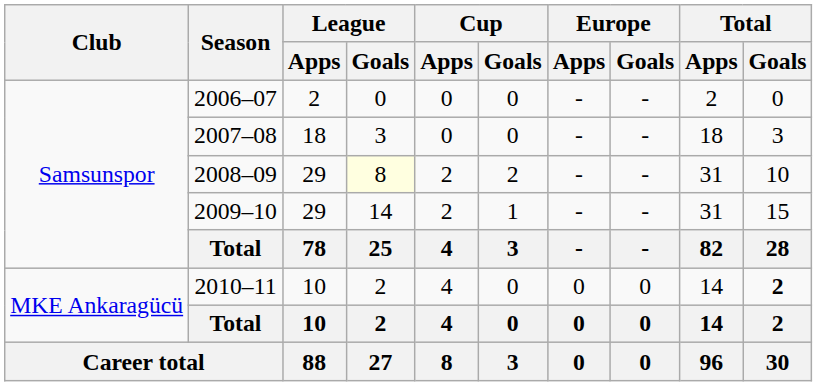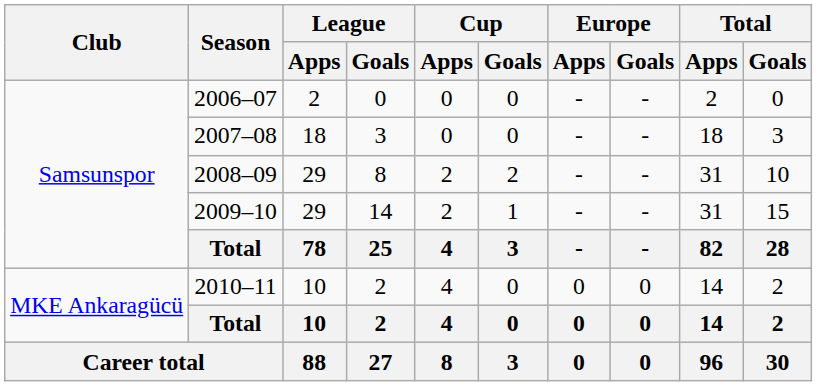(380, 173) lightyellow background -> (380, 173) no background
(778, 286) bold -> (778, 286) normal
